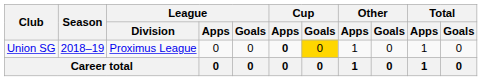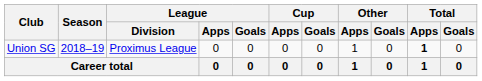(285, 48) bold -> (285, 48) normal
(320, 48) gold background -> (320, 48) no background
(424, 48) normal -> (424, 48) bold
